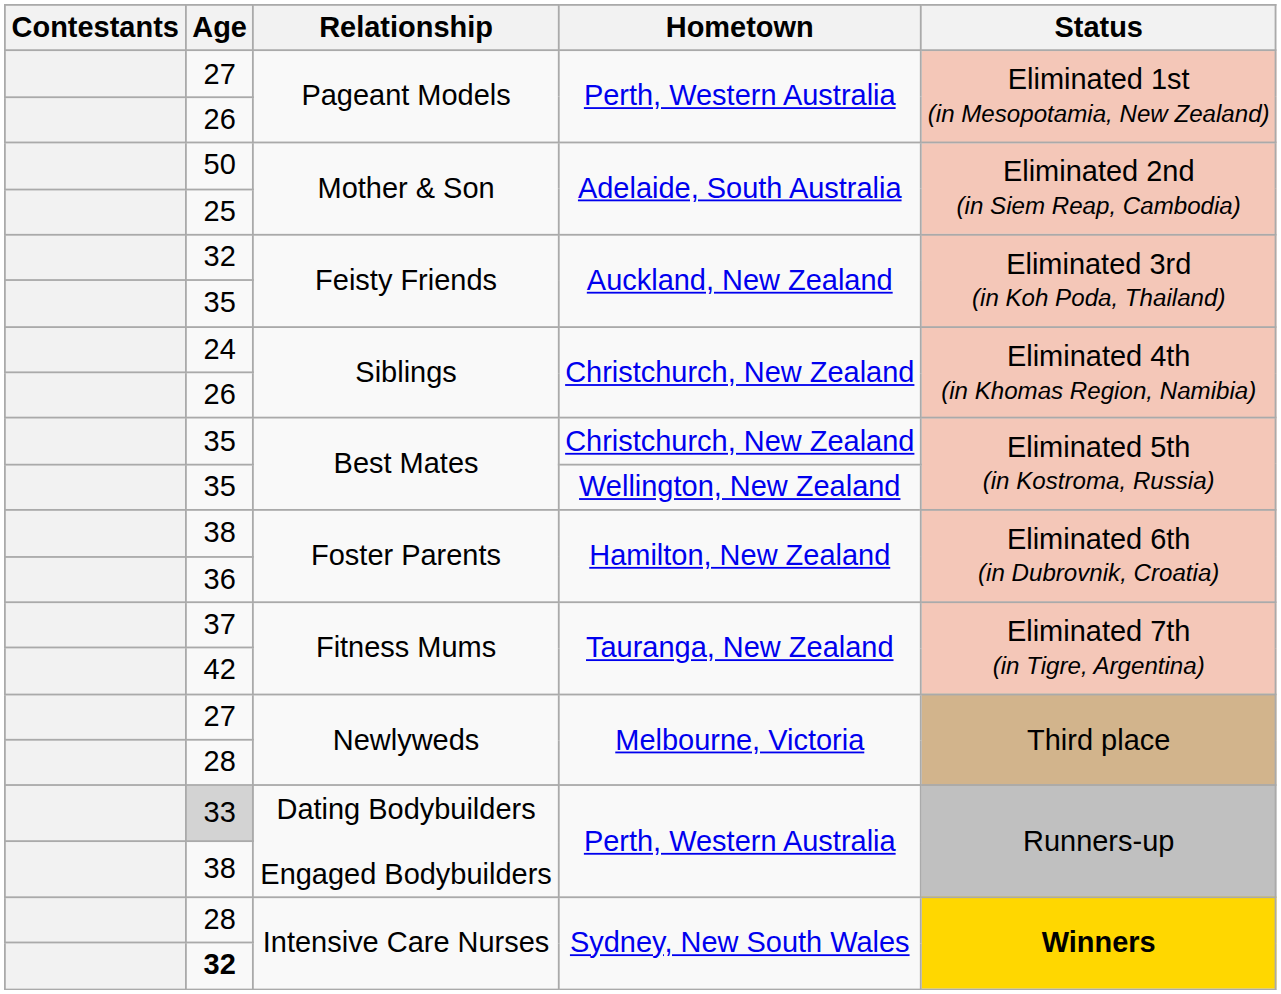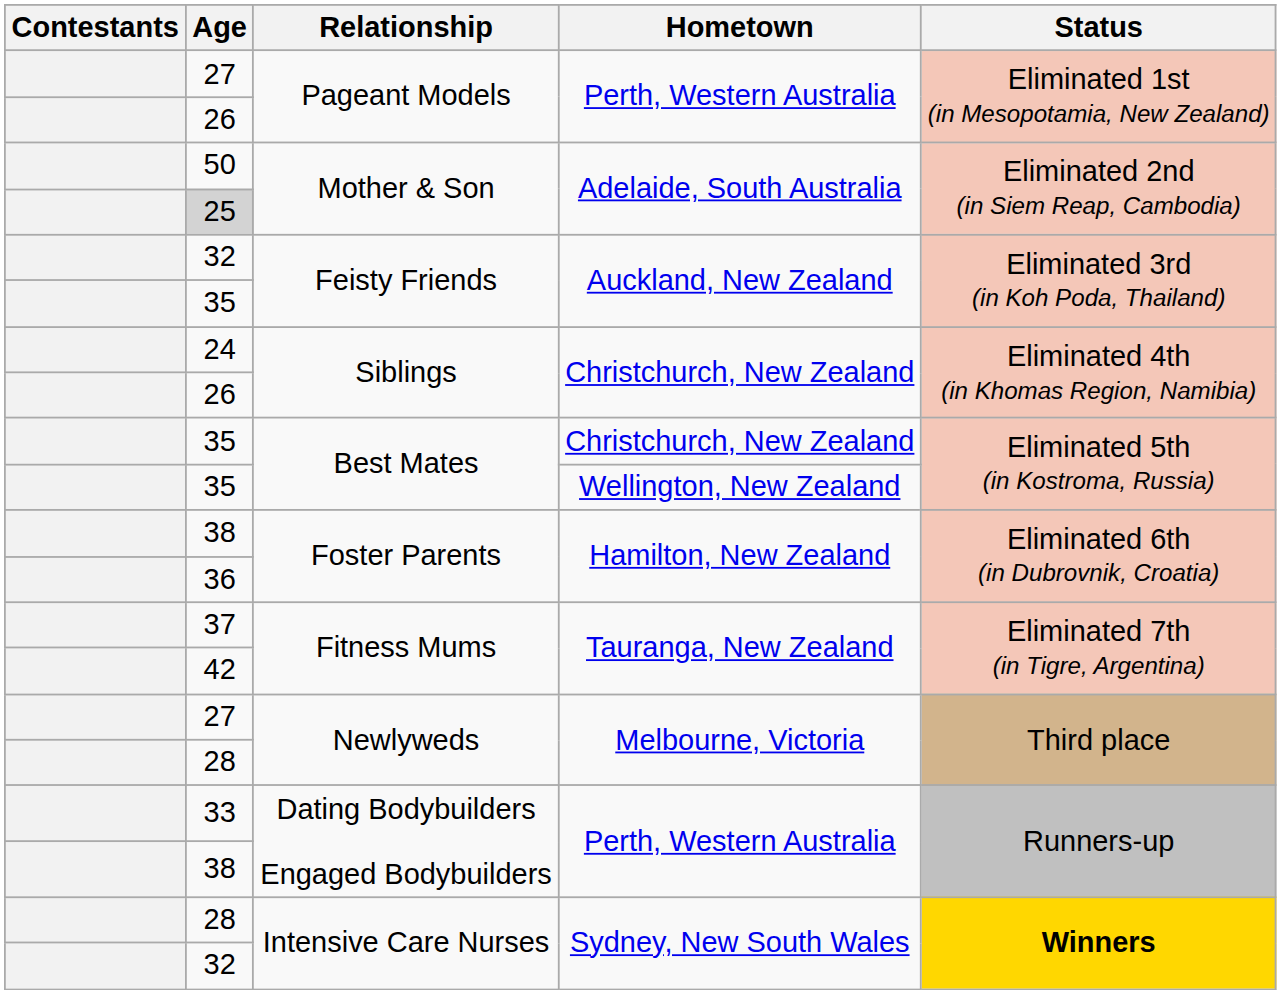(220, 211) no background -> (220, 211) lightgrey background
(220, 813) lightgrey background -> (220, 813) no background
(220, 965) bold -> (220, 965) normal
